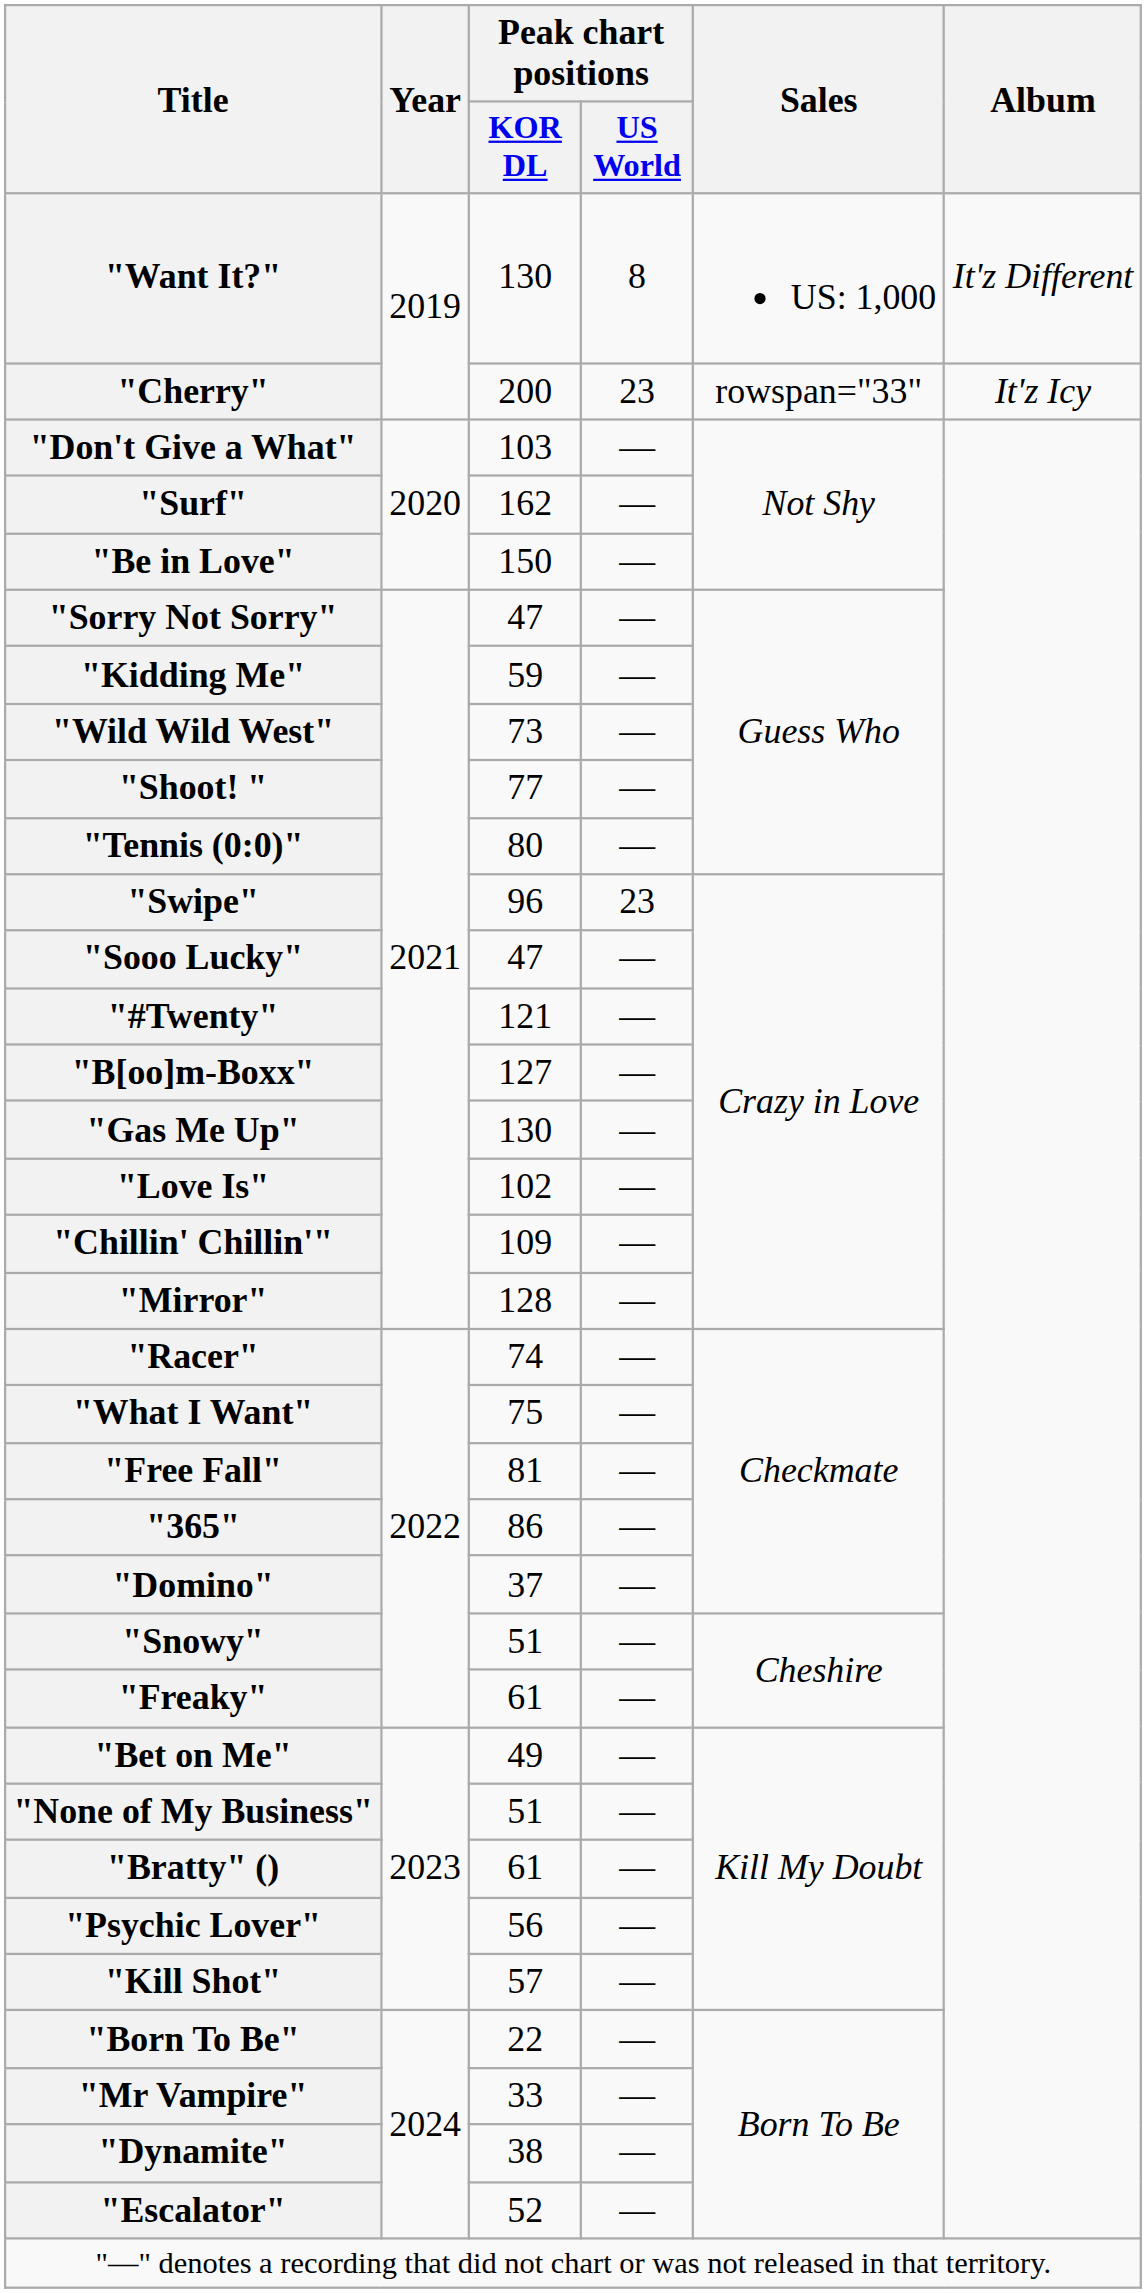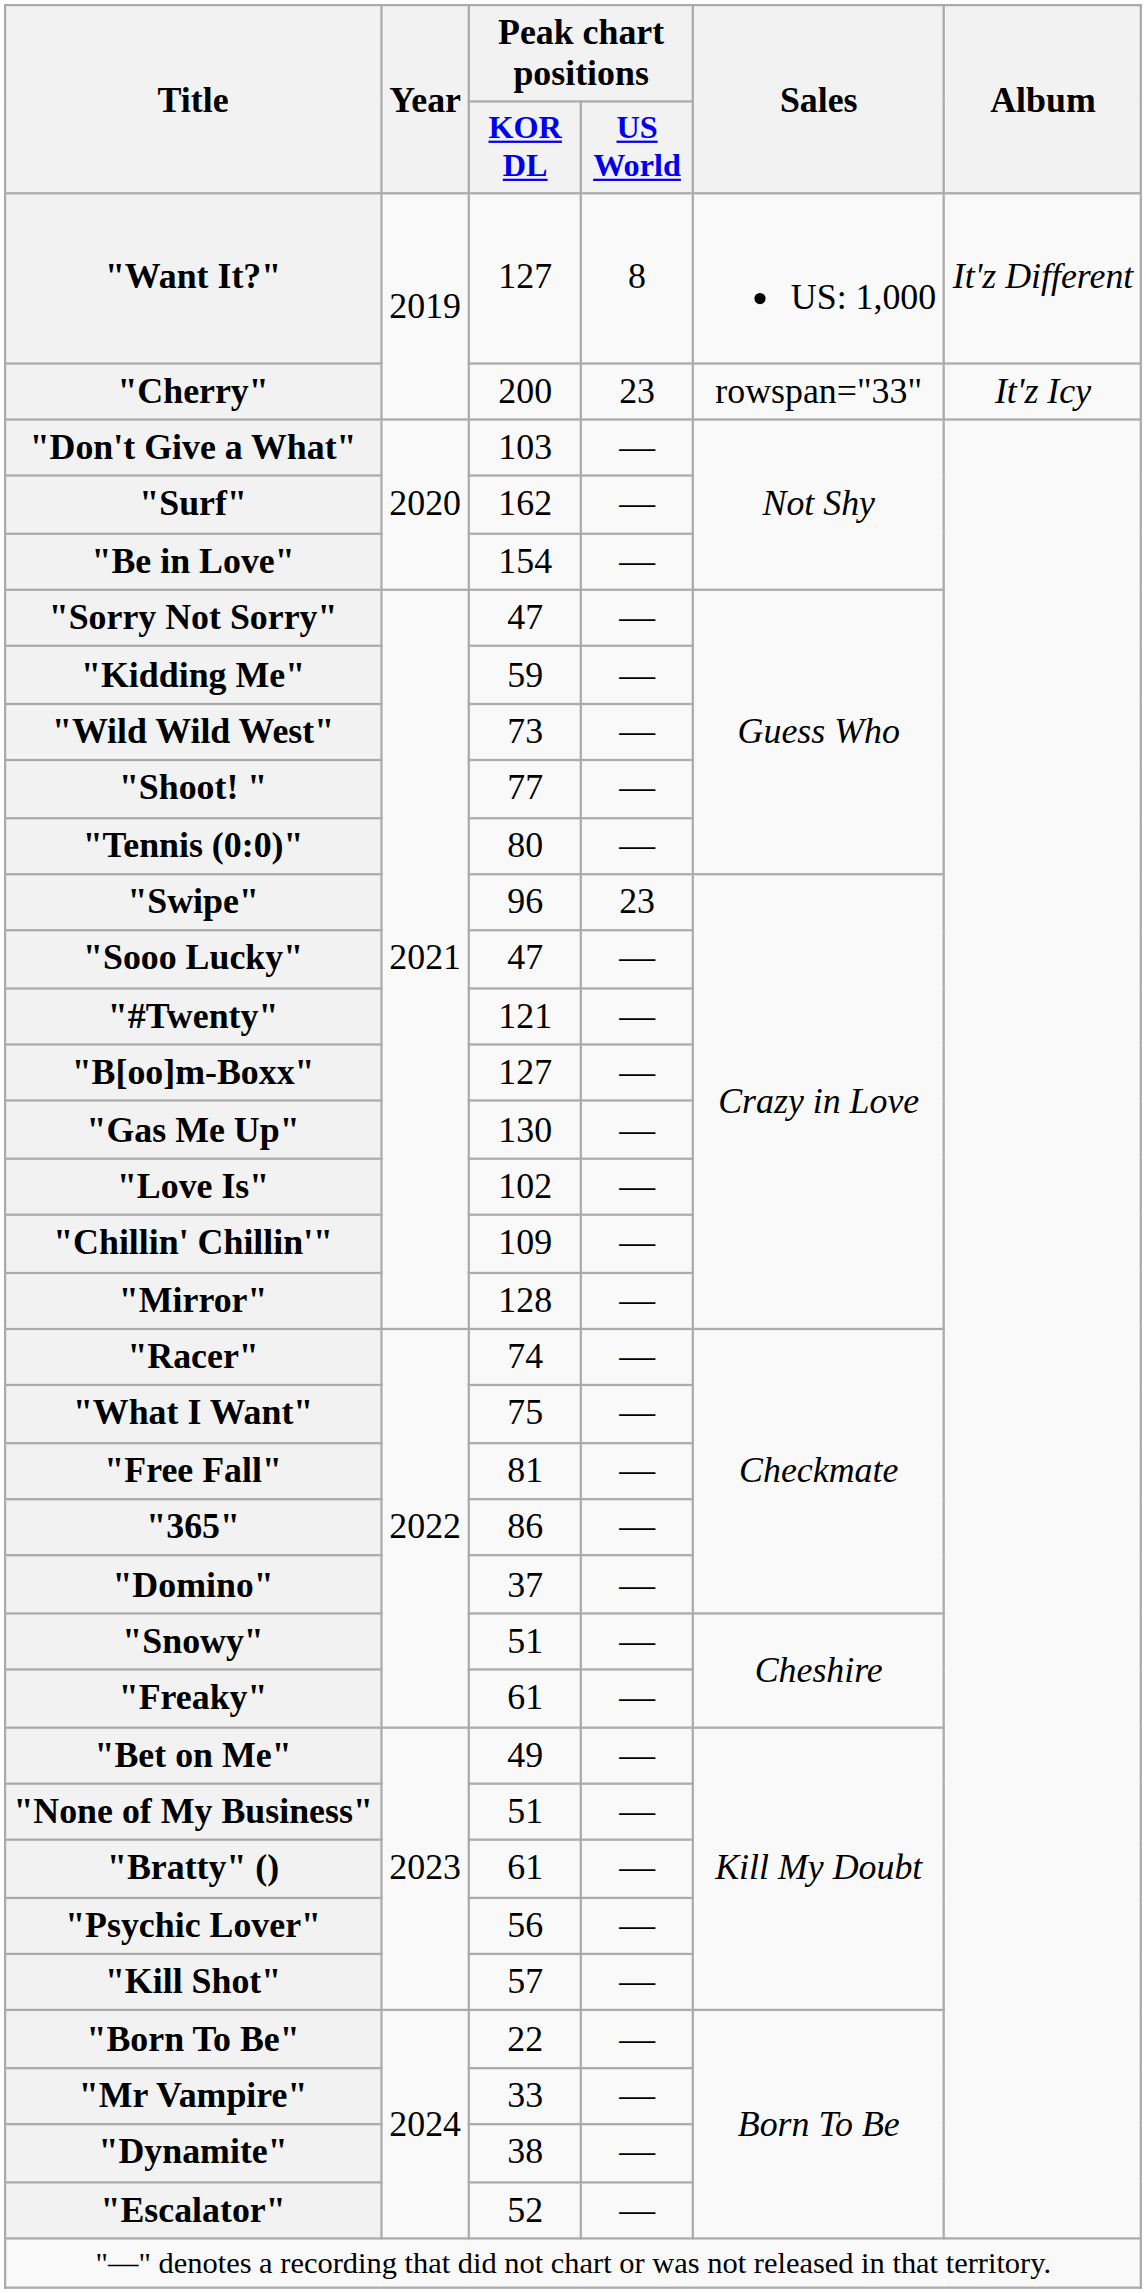(525, 277) 130 -> (525, 277) 127
(525, 560) 150 -> (525, 560) 154
